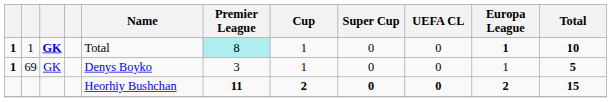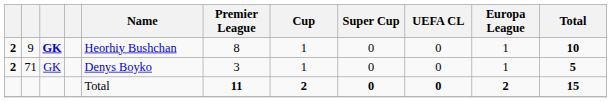(13, 47) 1 -> (13, 47) 2
(31, 47) 1 -> (31, 47) 9
(97, 47) Total -> (131, 47) Heorhiy Bushchan
(237, 47) paleturquoise background -> (237, 47) no background
(506, 47) bold -> (506, 47) normal
(13, 67) 1 -> (13, 67) 2
(31, 67) 69 -> (31, 67) 71
(131, 86) Heorhiy Bushchan -> (97, 86) Total
